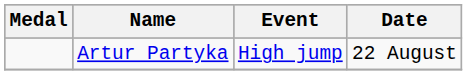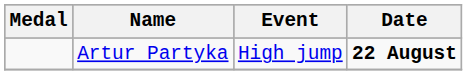(404, 53) normal -> (404, 53) bold
